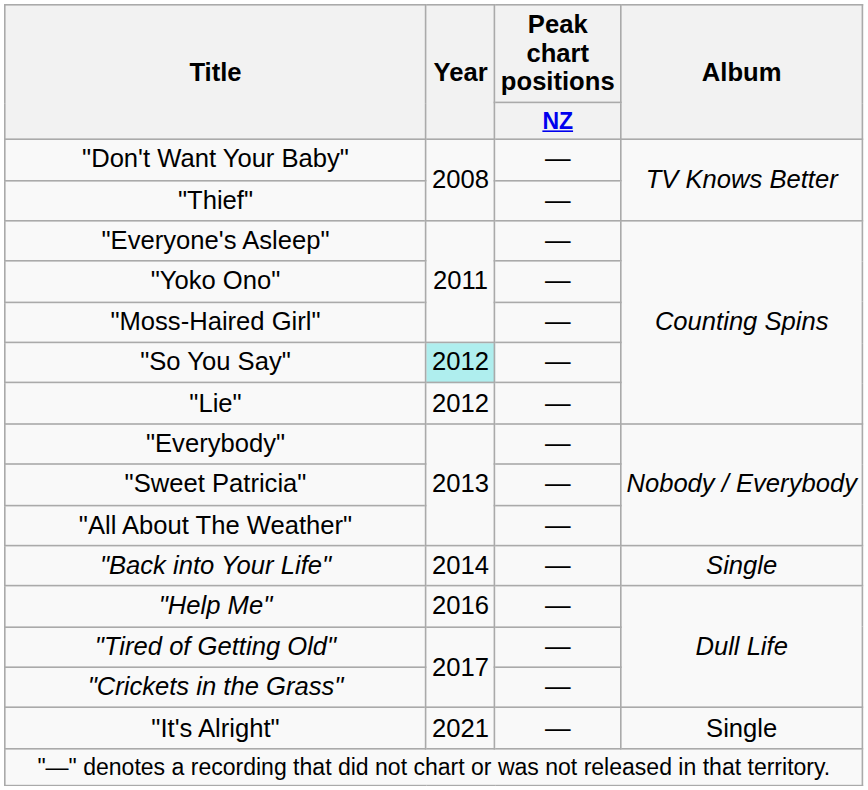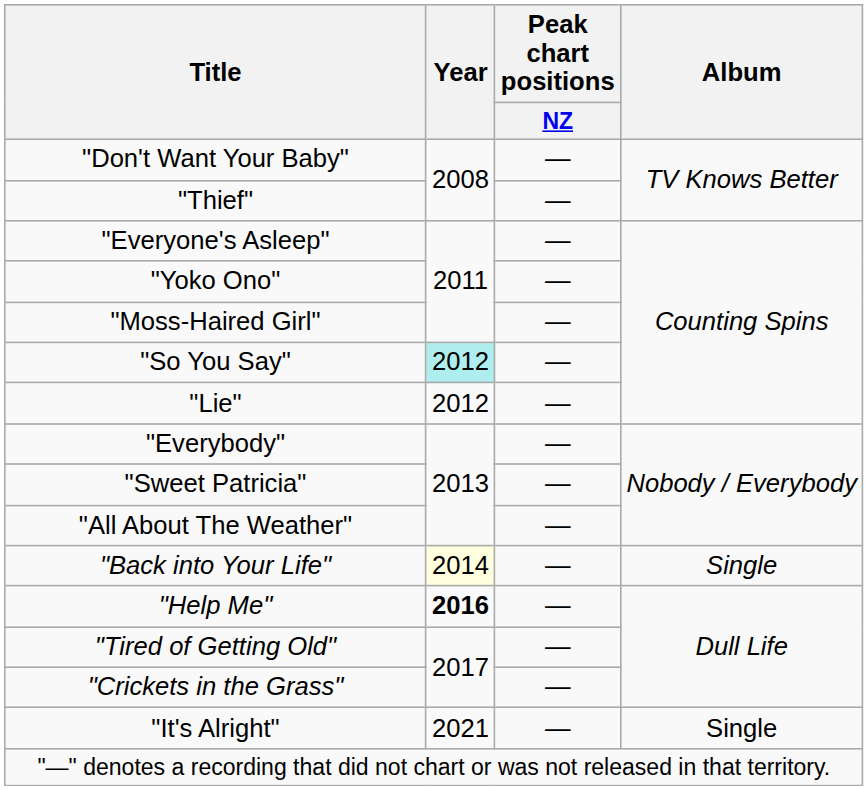(461, 565) no background -> (461, 565) lightyellow background
(461, 606) normal -> (461, 606) bold
